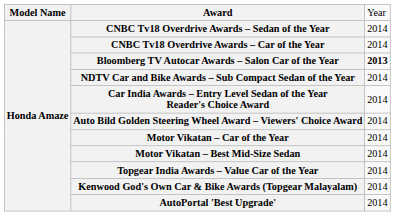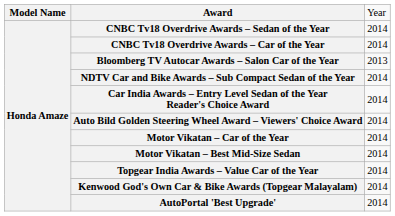(377, 61) bold -> (377, 61) normal
